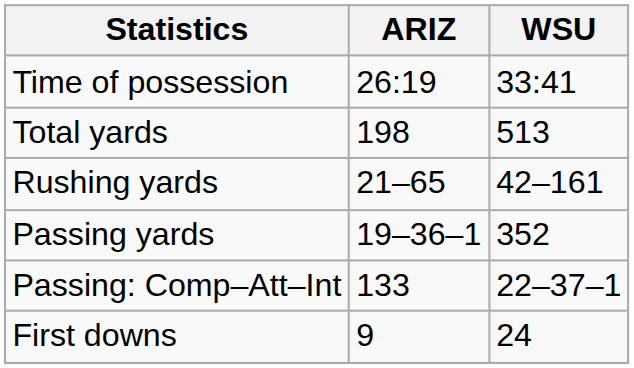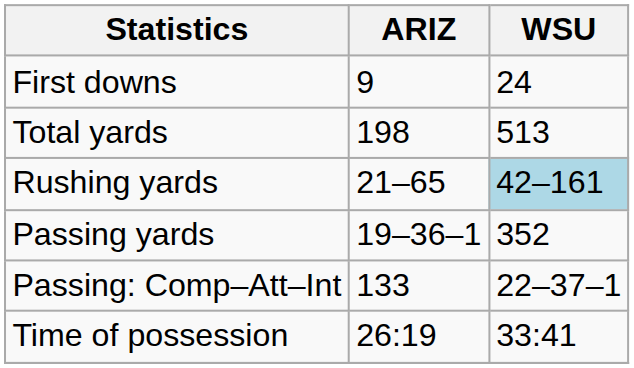rows swapped: (95, 336) <-> (150, 81)
(550, 183) no background -> (550, 183) lightblue background
